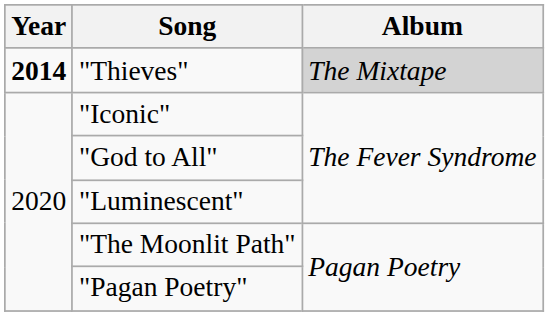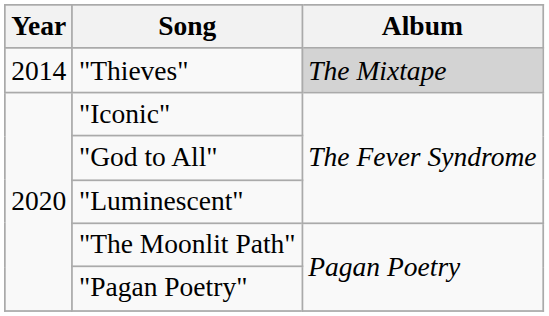(39, 69) bold -> (39, 69) normal
